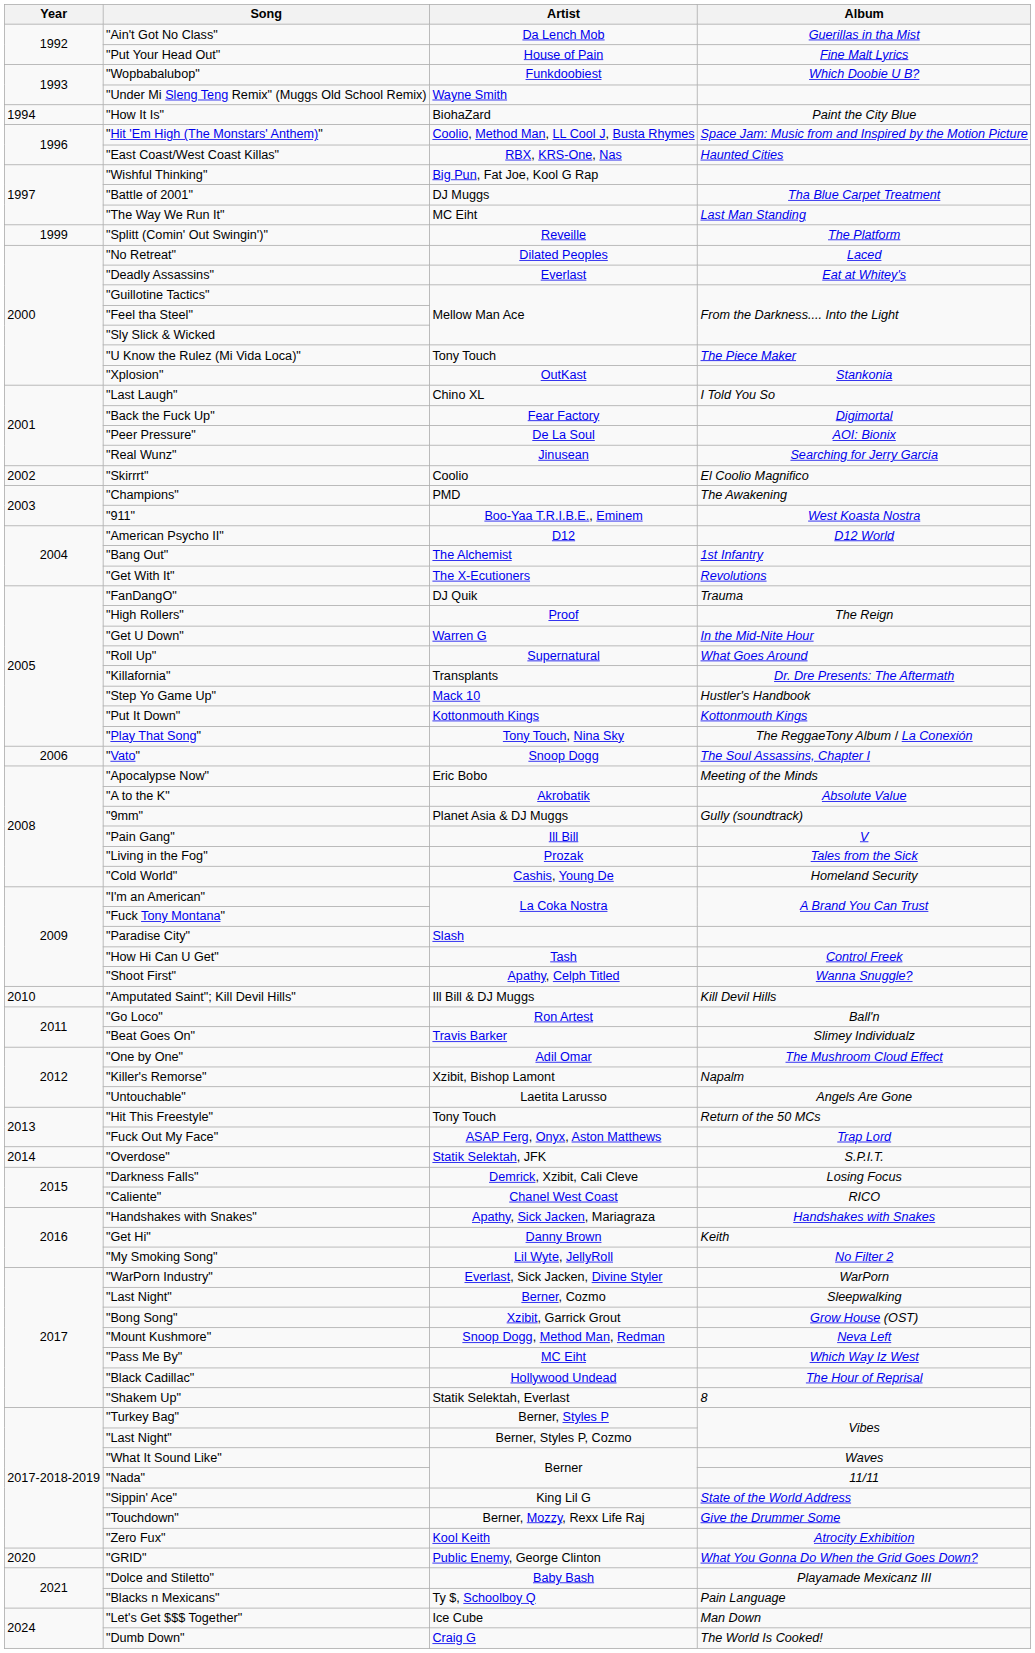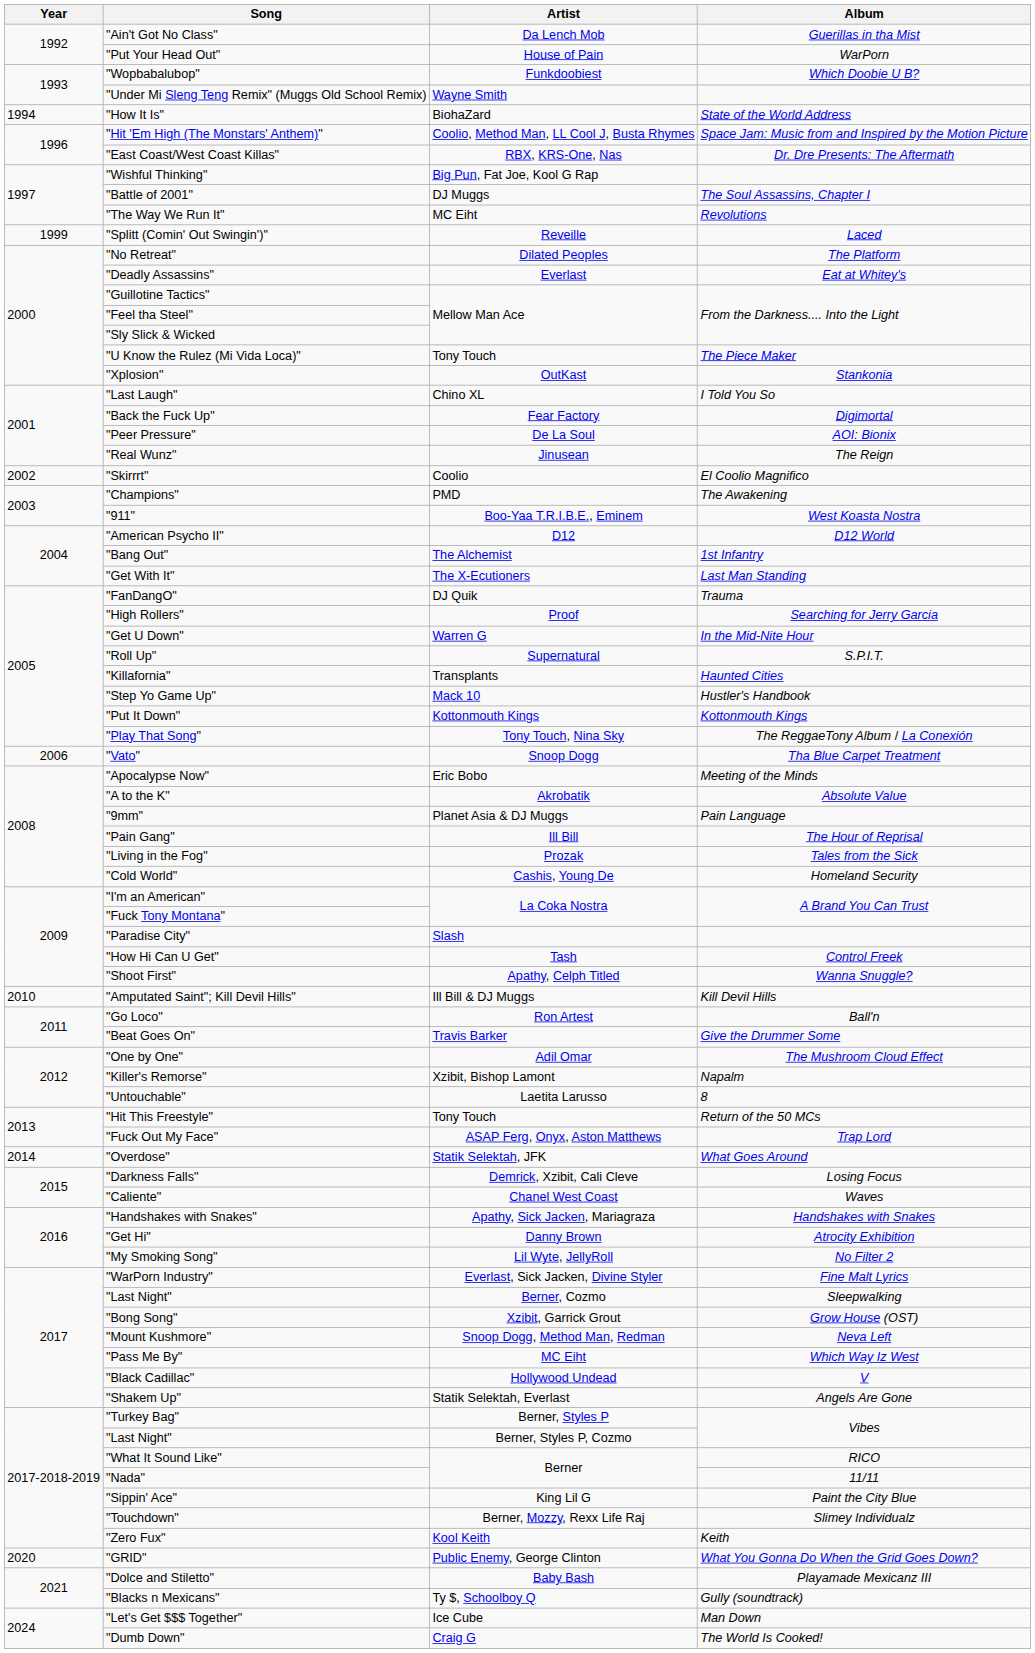(864, 54) Fine Malt Lyrics -> (864, 54) WarPorn
(864, 114) Paint the City Blue -> (776, 114) State of the World Address
(742, 154) Haunted Cities -> (864, 154) Dr. Dre Presents: The Aftermath
(864, 194) Tha Blue Carpet Treatment -> (785, 194) The Soul Assassins, Chapter I
(753, 214) Last Man Standing -> (734, 214) Revolutions
(864, 235) The Platform -> (864, 235) Laced
(864, 255) Laced -> (864, 255) The Platform
(864, 455) Searching for Jerry Garcia -> (864, 455) The Reign
(734, 575) Revolutions -> (753, 575) Last Man Standing
(864, 615) The Reign -> (864, 615) Searching for Jerry Garcia
(754, 656) What Goes Around -> (864, 656) S.P.I.T.
(864, 676) Dr. Dre Presents: The Aftermath -> (742, 676) Haunted Cities
(785, 756) The Soul Assassins, Chapter I -> (864, 756) Tha Blue Carpet Treatment
(752, 816) Gully (soundtrack) -> (743, 816) Pain Language
(864, 836) V -> (864, 836) The Hour of Reprisal
(864, 1036) Slimey Individualz -> (770, 1036) Give the Drummer Some
(864, 1097) Angels Are Gone -> (704, 1097) 8
(864, 1157) S.P.I.T. -> (754, 1157) What Goes Around
(864, 1197) RICO -> (864, 1197) Waves
(715, 1237) Keith -> (864, 1237) Atrocity Exhibition
(864, 1277) WarPorn -> (864, 1277) Fine Malt Lyrics
(864, 1377) The Hour of Reprisal -> (864, 1377) V
(704, 1397) 8 -> (864, 1397) Angels Are Gone
(864, 1457) Waves -> (864, 1457) RICO
(776, 1497) State of the World Address -> (864, 1497) Paint the City Blue
(770, 1517) Give the Drummer Some -> (864, 1517) Slimey Individualz
(864, 1538) Atrocity Exhibition -> (715, 1538) Keith
(743, 1598) Pain Language -> (752, 1598) Gully (soundtrack)
